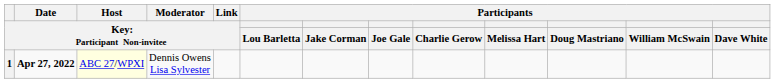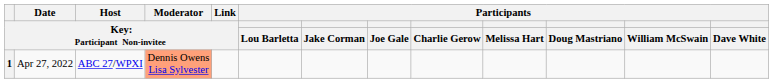(46, 64) bold -> (45, 64) normal
(112, 64) lightyellow background -> (110, 64) no background
(180, 64) no background -> (178, 64) lightsalmon background
